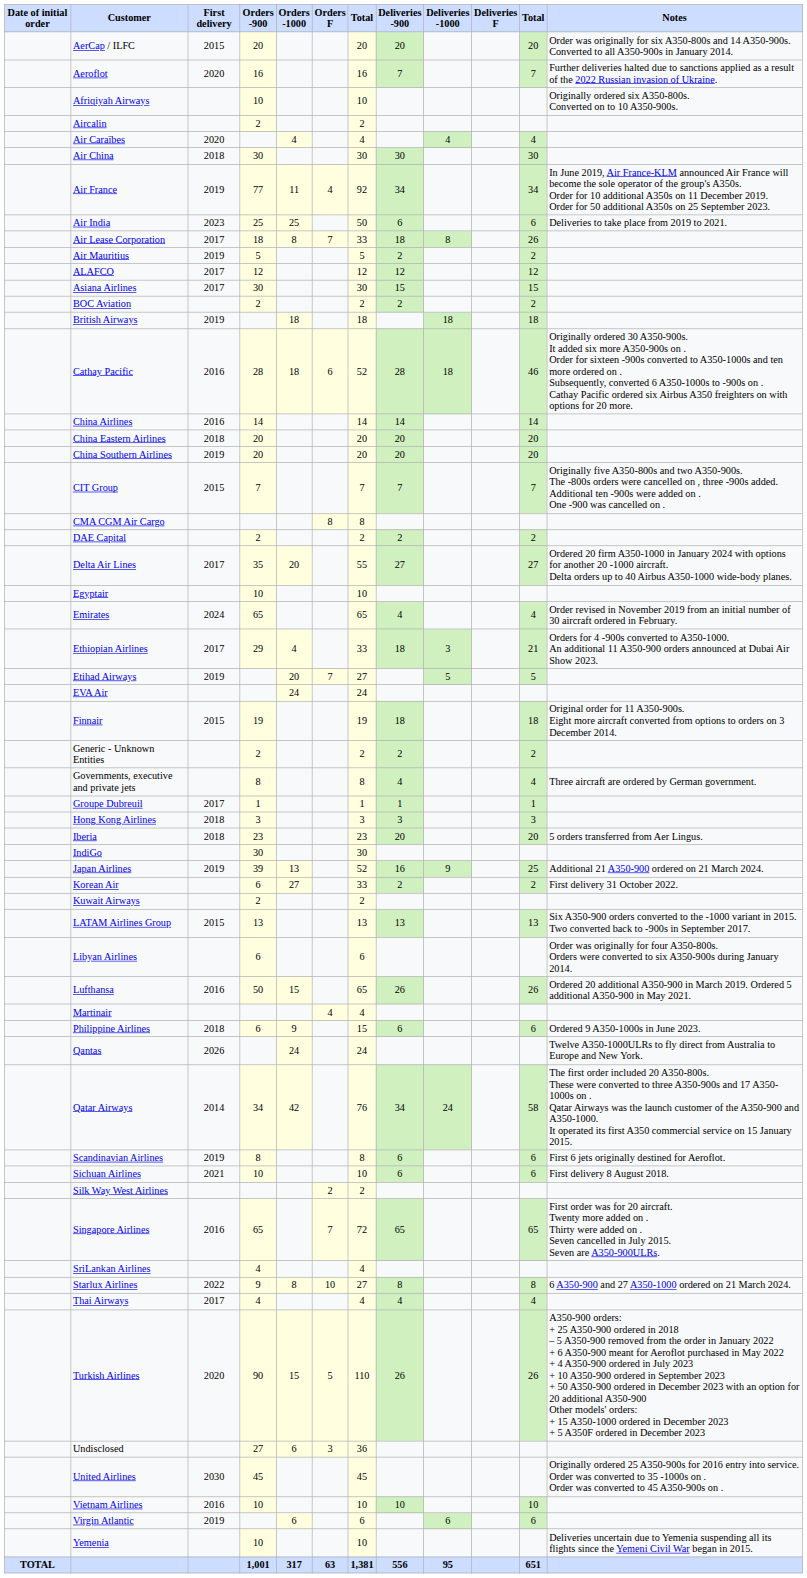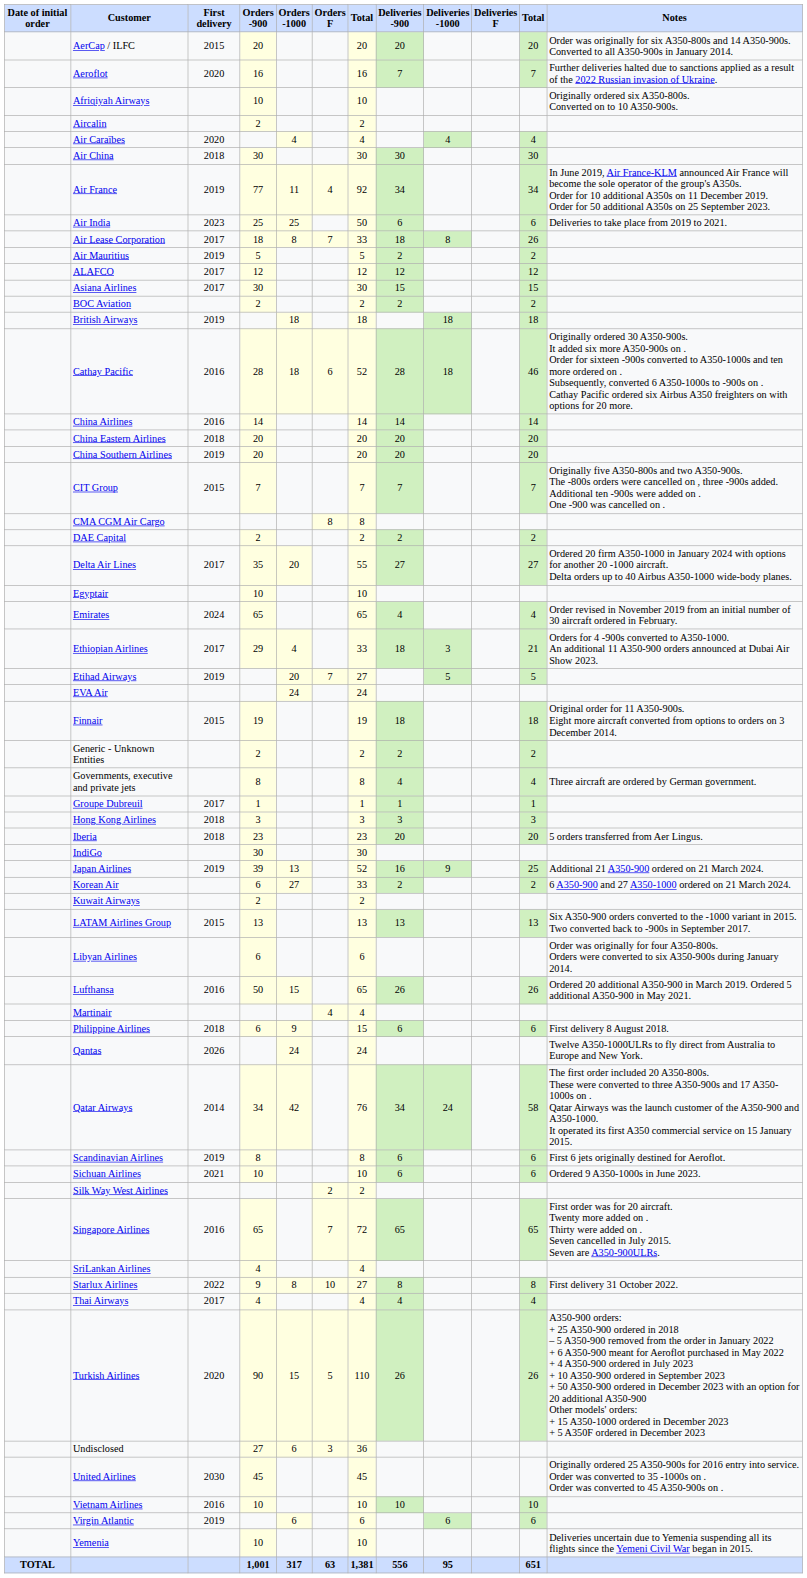(614, 885) First delivery 31 October 2022. -> (670, 885) 6 A350-900 and 27 A350-1000 ordered on 21 March 2024.
(625, 1028) Ordered 9 A350-1000s in June 2023. -> (609, 1028) First delivery 8 August 2018.
(609, 1174) First delivery 8 August 2018. -> (625, 1174) Ordered 9 A350-1000s in June 2023.
(670, 1285) 6 A350-900 and 27 A350-1000 ordered on 21 March 2024. -> (614, 1285) First delivery 31 October 2022.
